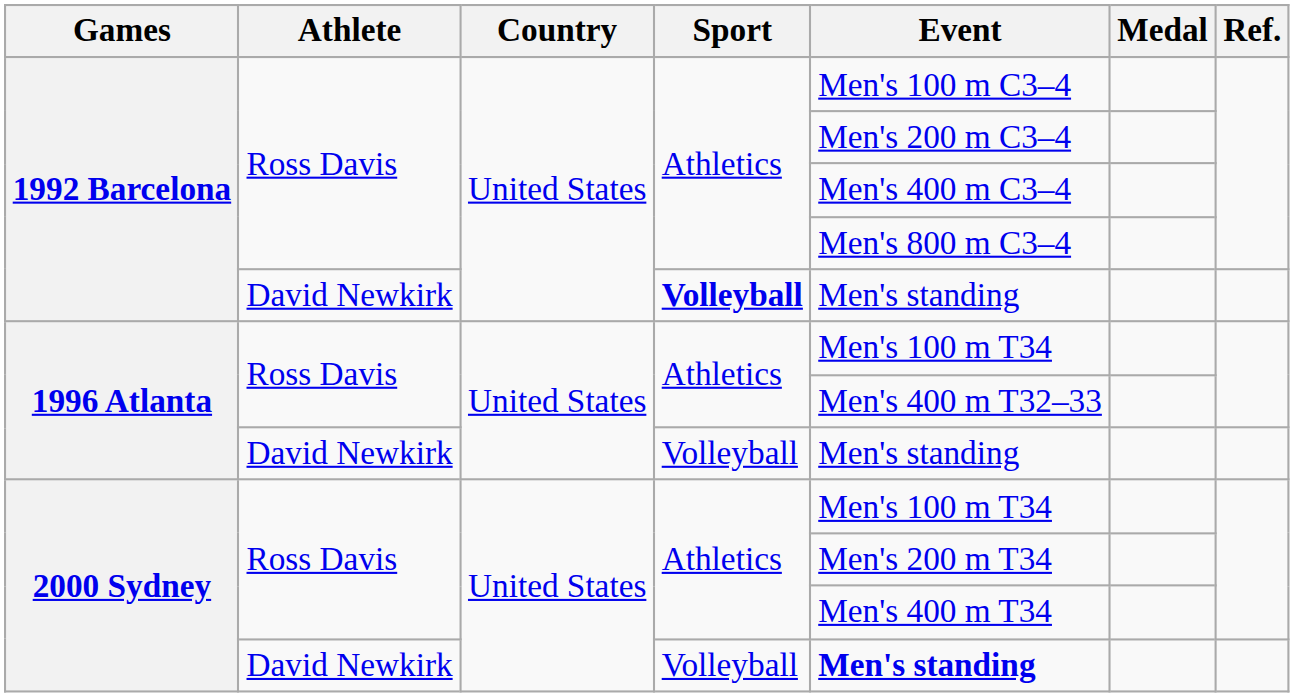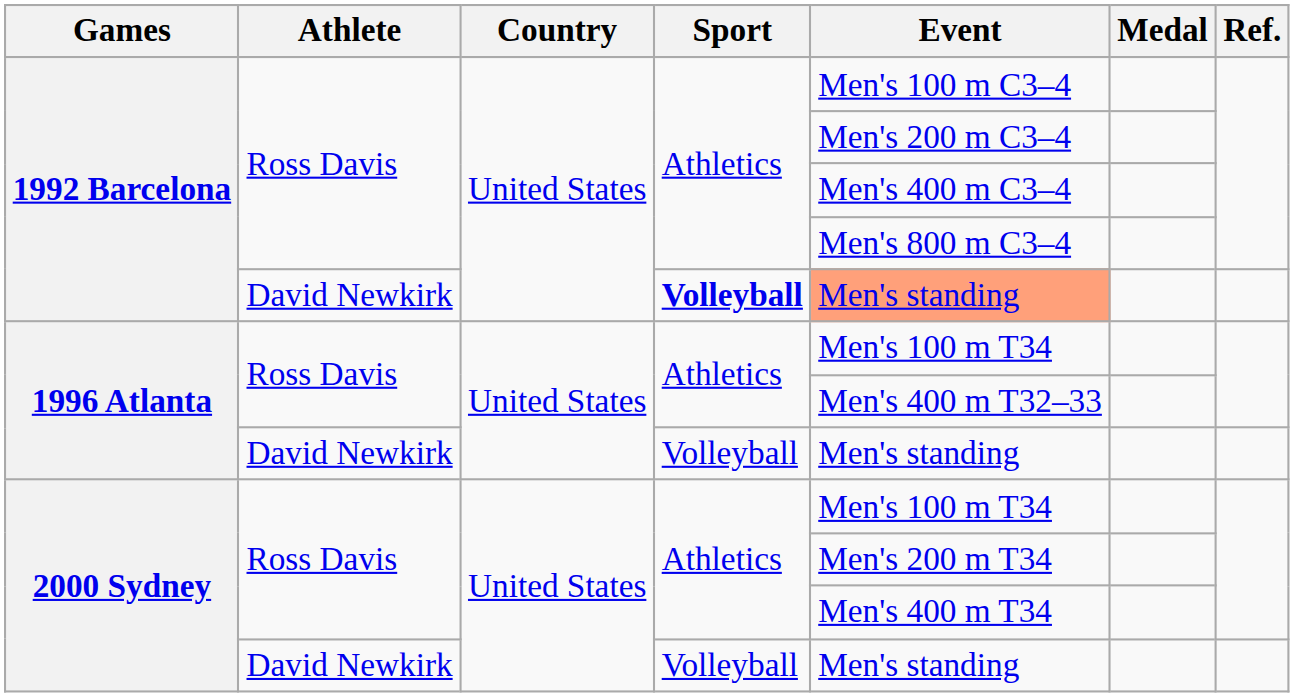(919, 294) no background -> (919, 294) lightsalmon background
(927, 664) bold -> (919, 664) normal
